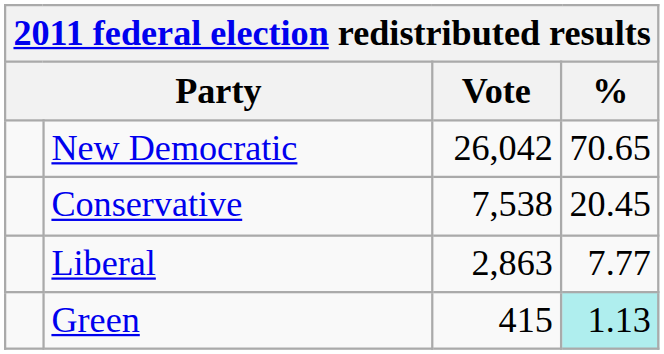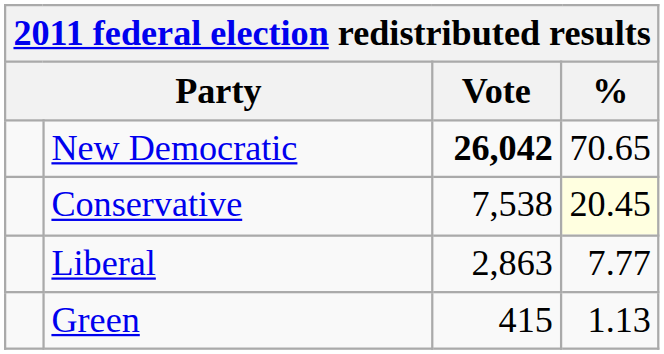(503, 147) normal -> (503, 147) bold
(610, 205) no background -> (610, 205) lightyellow background
(619, 319) paleturquoise background -> (619, 319) no background
